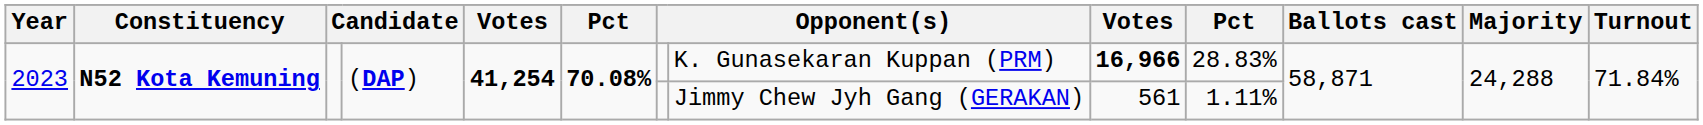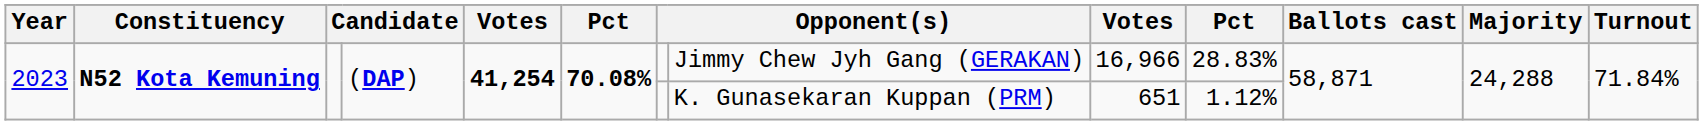(865, 62) K. Gunasekaran Kuppan (PRM) -> (879, 62) Jimmy Chew Jyh Gang (GERAKAN)
(1138, 62) bold -> (1138, 62) normal
(879, 100) Jimmy Chew Jyh Gang (GERAKAN) -> (865, 100) K. Gunasekaran Kuppan (PRM)
(1159, 100) 561 -> (1159, 100) 651
(1241, 100) 1.11% -> (1241, 100) 1.12%
